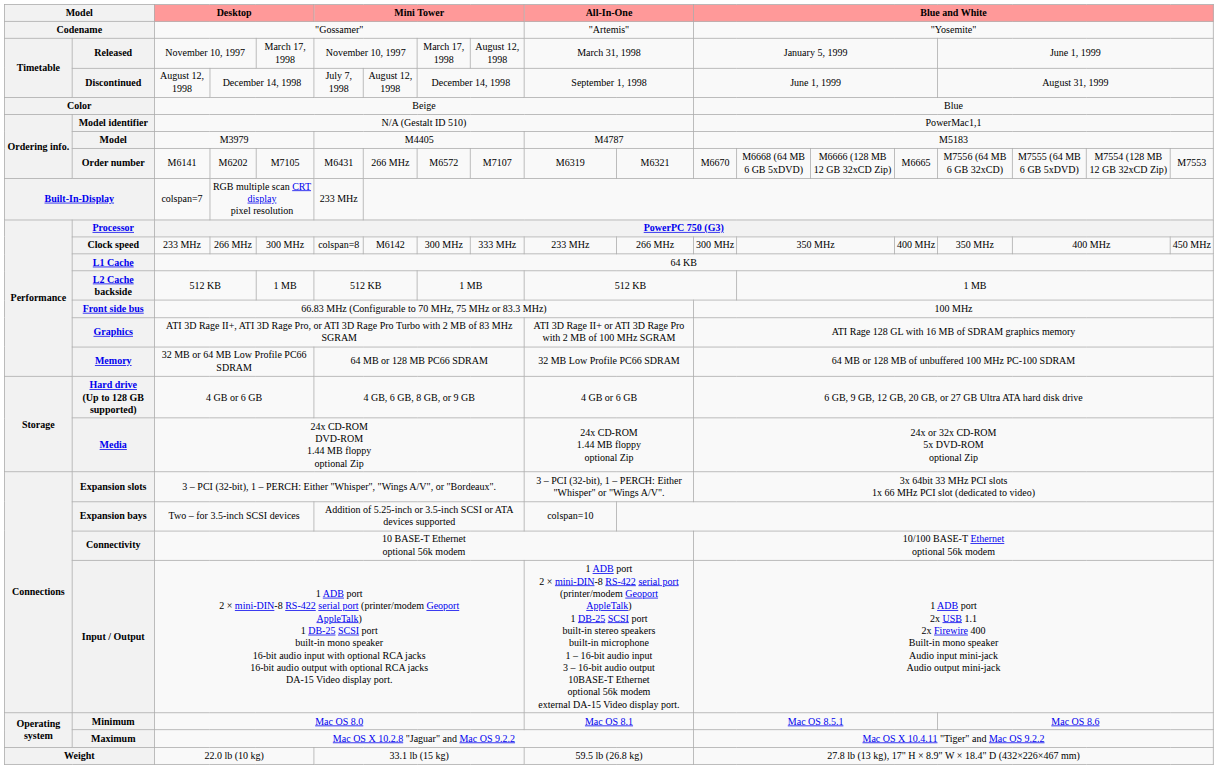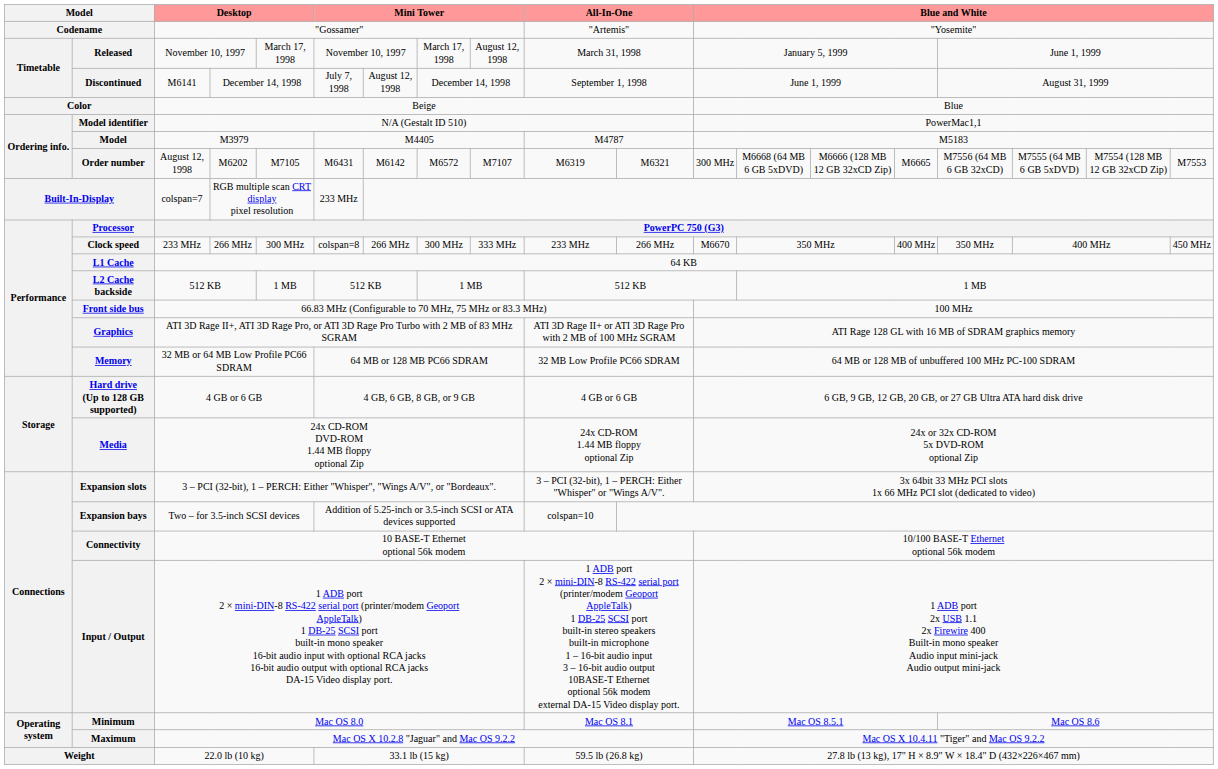(182, 82) August 12, 1998 -> (182, 82) M6141
(182, 163) M6141 -> (182, 163) August 12, 1998
(390, 163) 266 MHz -> (390, 163) M6142
(715, 163) M6670 -> (715, 163) 300 MHz
(390, 245) M6142 -> (390, 245) 266 MHz
(715, 245) 300 MHz -> (715, 245) M6670
